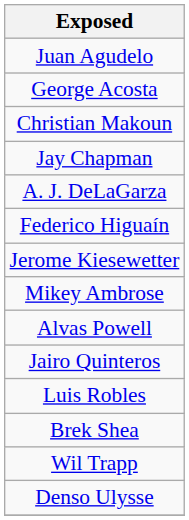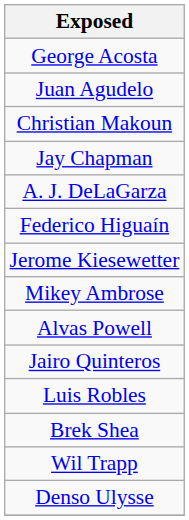(94, 55) Juan Agudelo -> (94, 55) George Acosta
(94, 89) George Acosta -> (94, 89) Juan Agudelo
